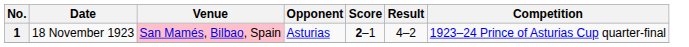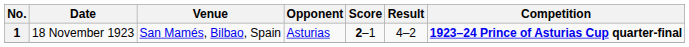(210, 33) pink background -> (210, 33) no background
(548, 33) normal -> (556, 33) bold
